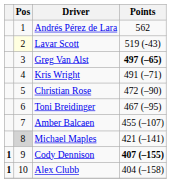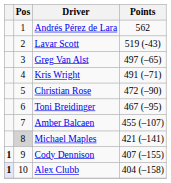(23, 44) lightyellow background -> (23, 44) no background
(143, 59) bold -> (143, 59) normal
(143, 154) bold -> (143, 154) normal
(9, 170) no background -> (9, 170) lavender background
